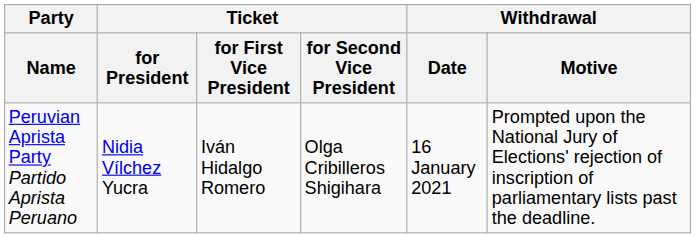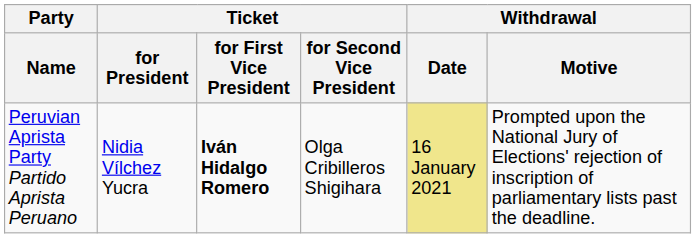(233, 167) normal -> (235, 167) bold
(443, 167) no background -> (443, 167) khaki background
